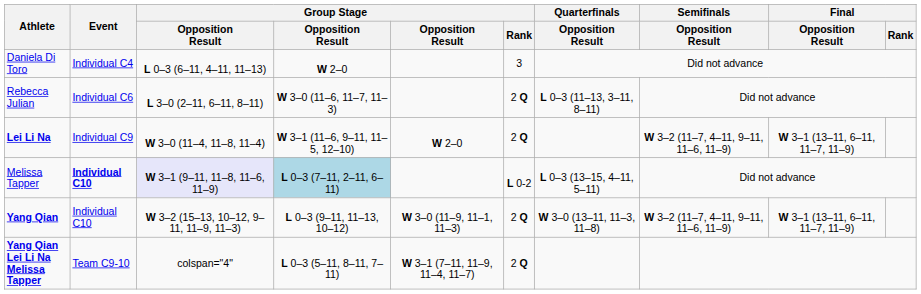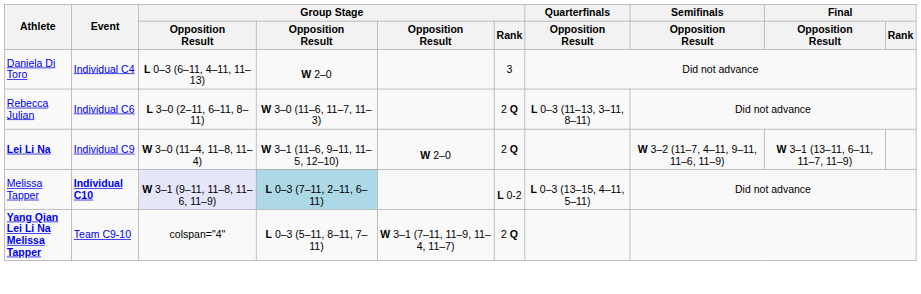- row: (33, 218)
